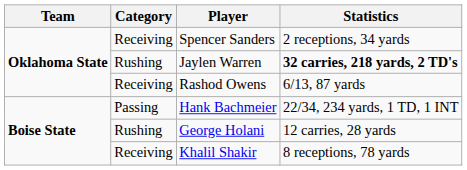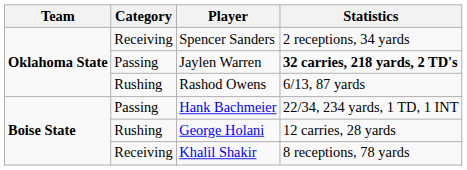(138, 61) Rushing -> (136, 61) Passing
(143, 84) Receiving -> (138, 84) Rushing
